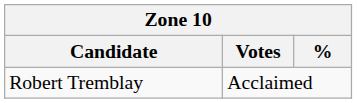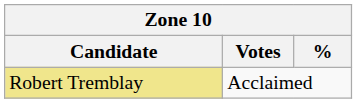(76, 82) no background -> (76, 82) khaki background
